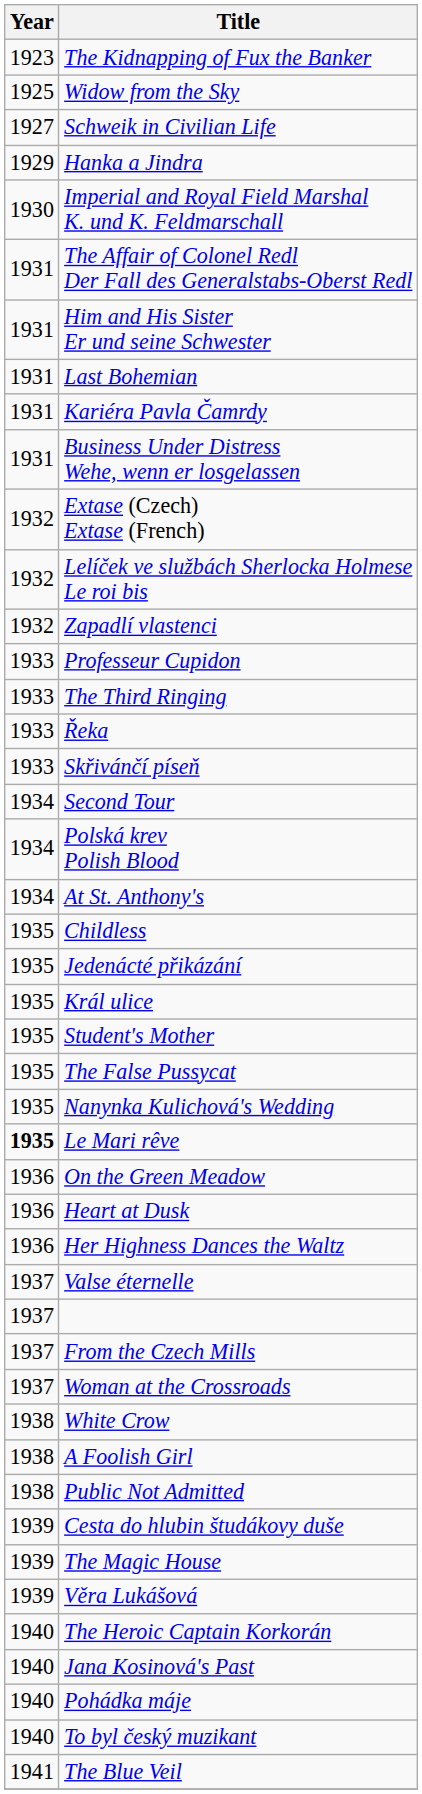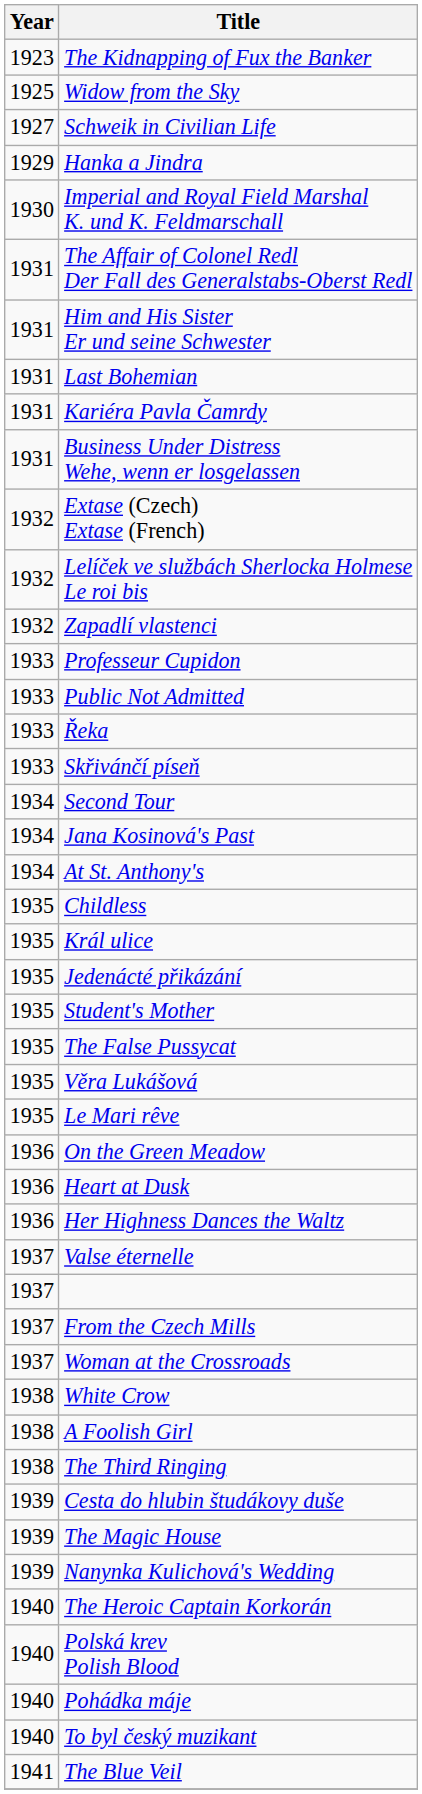(145, 696) The Third Ringing -> (154, 696) Public Not Admitted
(121, 848) Polská krev Polish Blood -> (159, 836) Jana Kosinová's Past
(153, 966) Jedenácté přikázání -> (109, 941) Král ulice
(109, 1001) Král ulice -> (153, 976) Jedenácté přikázání
(199, 1106) Nanynka Kulichová's Wedding -> (131, 1081) Věra Lukášová
(32, 1141) bold -> (32, 1116) normal
(154, 1491) Public Not Admitted -> (145, 1466) The Third Ringing
(131, 1596) Věra Lukášová -> (199, 1571) Nanynka Kulichová's Wedding
(159, 1666) Jana Kosinová's Past -> (121, 1654) Polská krev Polish Blood
